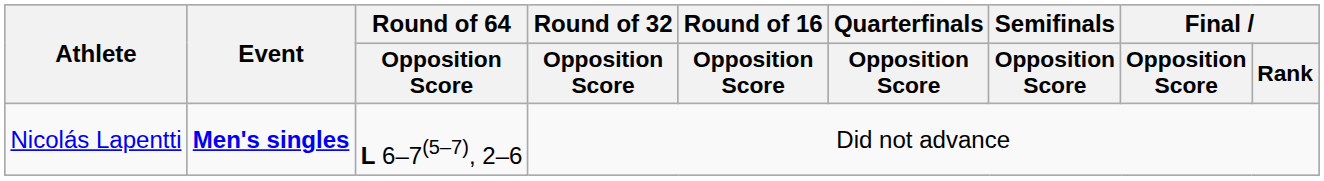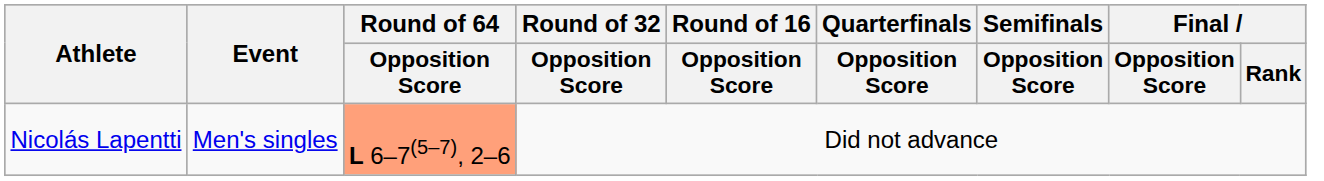(271, 140) bold -> (265, 140) normal
(442, 153) no background -> (430, 153) lightsalmon background
